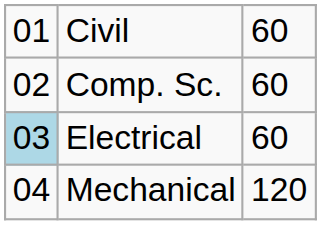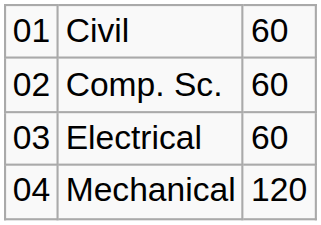(31, 137) lightblue background -> (31, 137) no background
